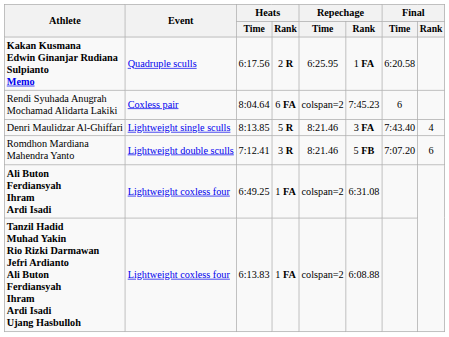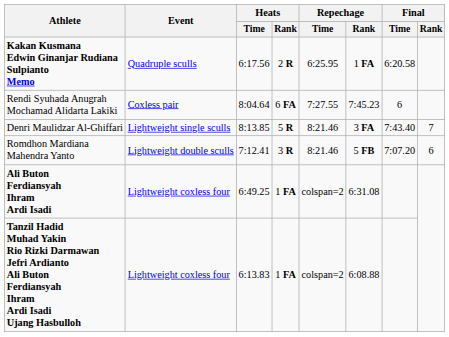(323, 105) colspan=2 -> (323, 105) 7:27.55
(431, 128) 4 -> (431, 128) 7
